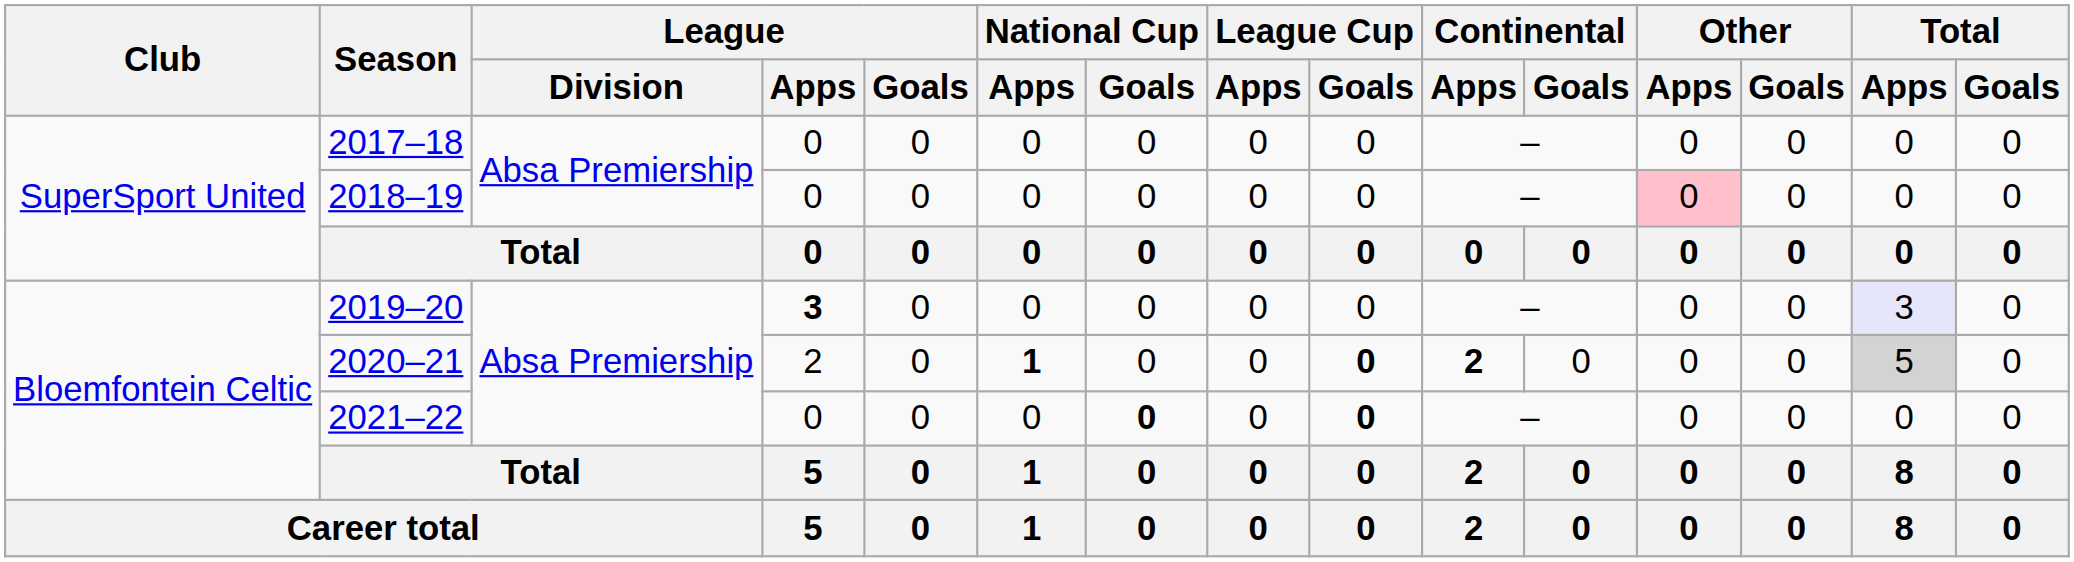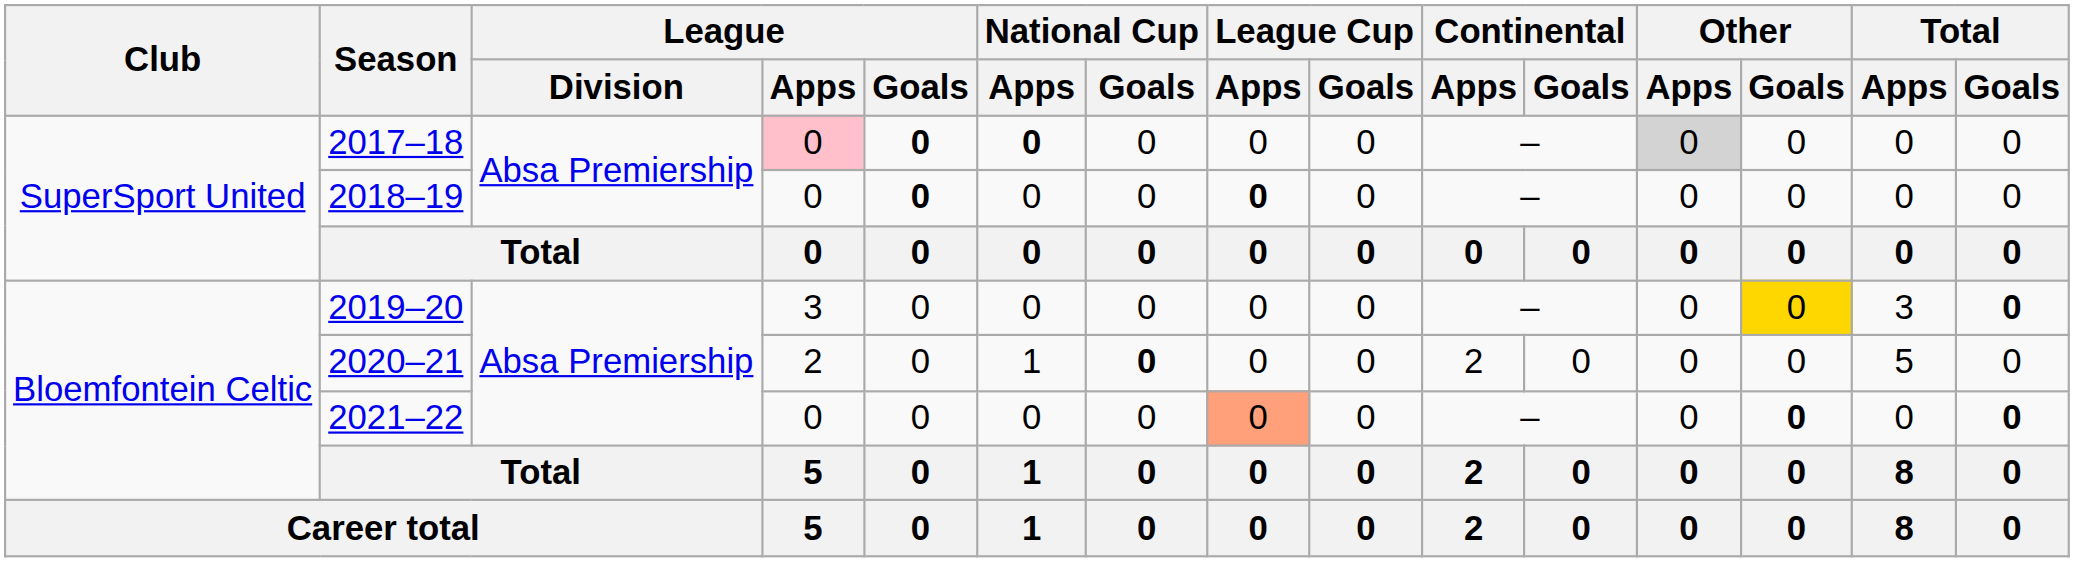(813, 142) no background -> (813, 142) pink background
(920, 142) normal -> (920, 142) bold
(1032, 142) normal -> (1032, 142) bold
(1689, 142) no background -> (1689, 142) lightgrey background
(920, 197) normal -> (920, 197) bold
(1258, 197) normal -> (1258, 197) bold
(1689, 197) pink background -> (1689, 197) no background
(813, 307) bold -> (813, 307) normal
(1797, 307) no background -> (1797, 307) gold background
(1904, 307) lavender background -> (1904, 307) no background
(2012, 307) normal -> (2012, 307) bold
(1032, 362) bold -> (1032, 362) normal
(1147, 362) normal -> (1147, 362) bold
(1366, 362) bold -> (1366, 362) normal
(1474, 362) bold -> (1474, 362) normal
(1904, 362) lightgrey background -> (1904, 362) no background
(1147, 417) bold -> (1147, 417) normal
(1258, 417) no background -> (1258, 417) lightsalmon background
(1366, 417) bold -> (1366, 417) normal
(1797, 417) normal -> (1797, 417) bold
(2012, 417) normal -> (2012, 417) bold
